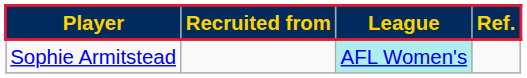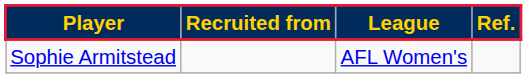(404, 56) paleturquoise background -> (404, 56) no background
